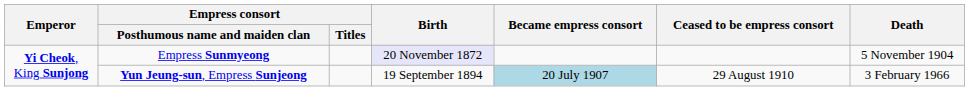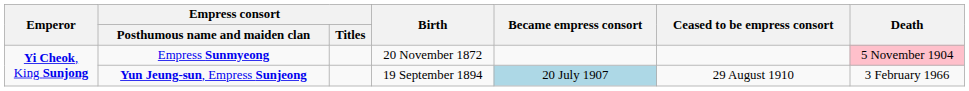(433, 55) lavender background -> (433, 55) no background
(907, 55) no background -> (907, 55) pink background
